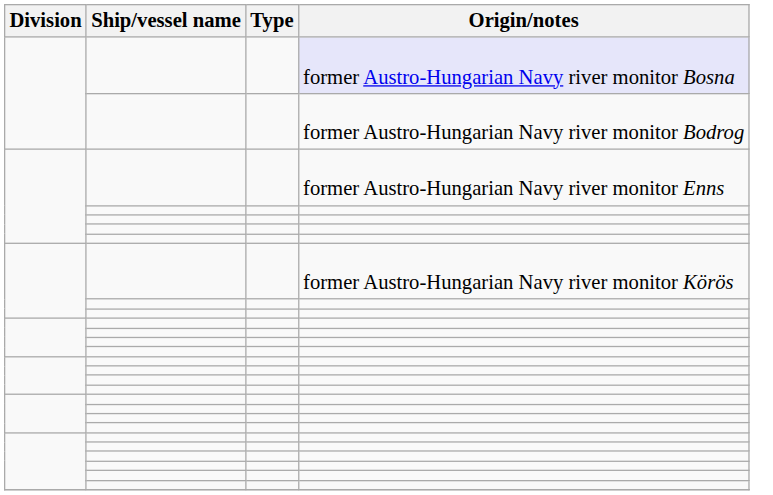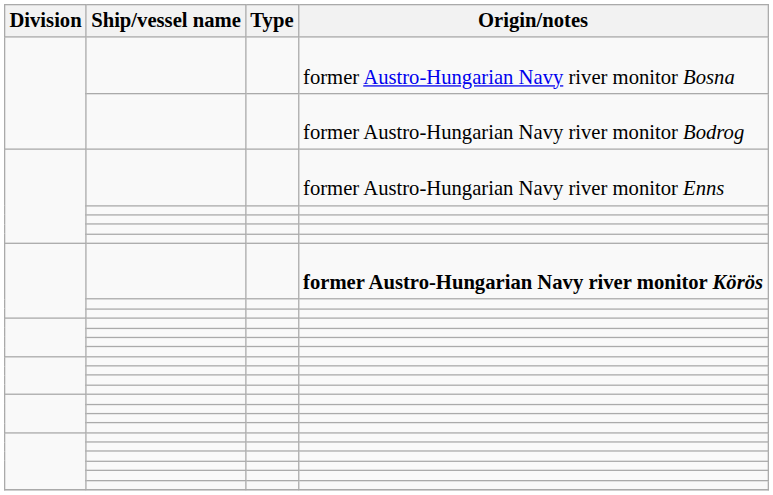(519, 76) lavender background -> (519, 76) no background
(518, 282) normal -> (533, 282) bold
